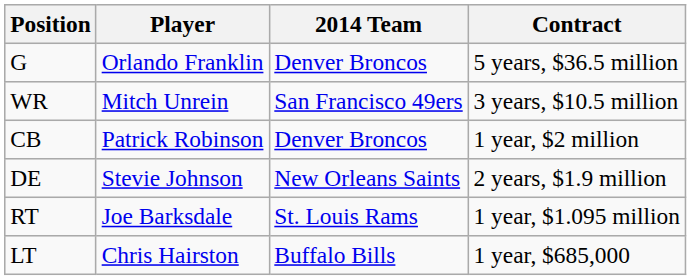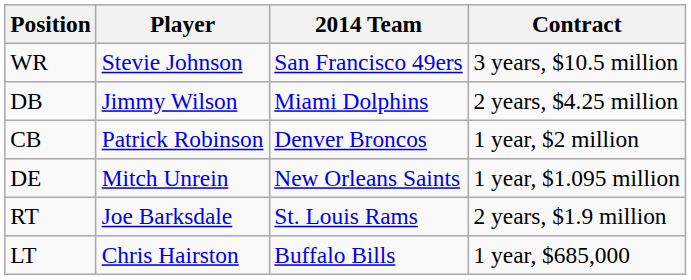- row: (19, 62)
(165, 101) Mitch Unrein -> (172, 62) Stevie Johnson
+ row: (26, 101)
(172, 178) Stevie Johnson -> (165, 178) Mitch Unrein
(570, 178) 2 years, $1.9 million -> (577, 178) 1 year, $1.095 million
(577, 216) 1 year, $1.095 million -> (570, 216) 2 years, $1.9 million
